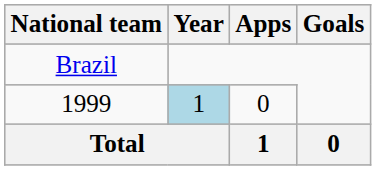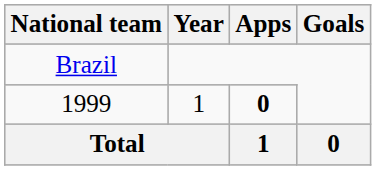(199, 104) lightblue background -> (199, 104) no background
(263, 104) normal -> (263, 104) bold
